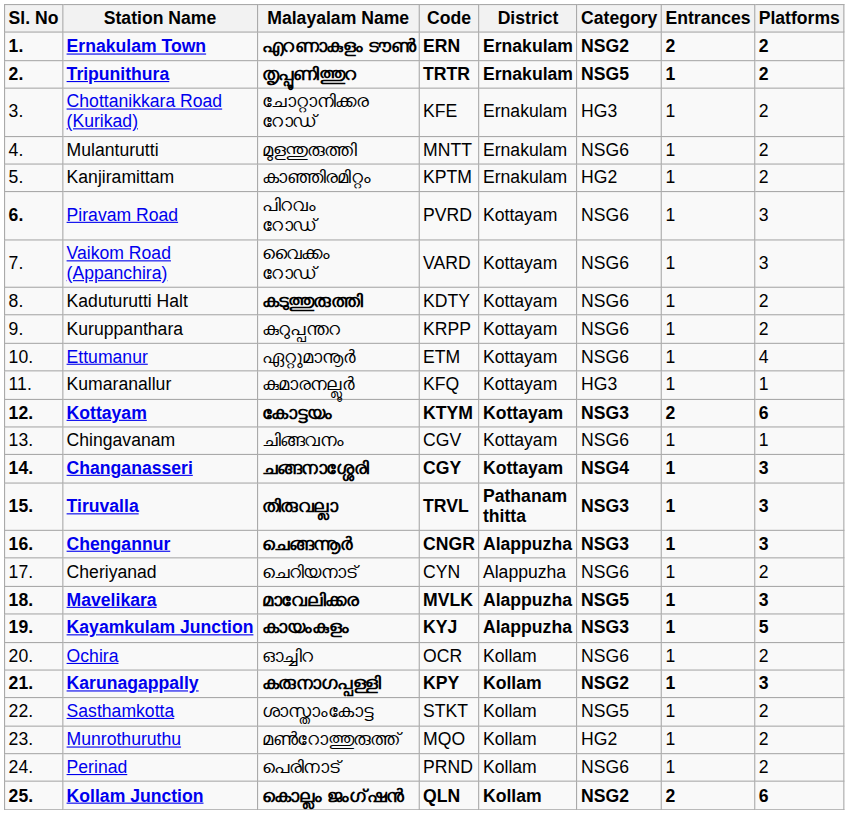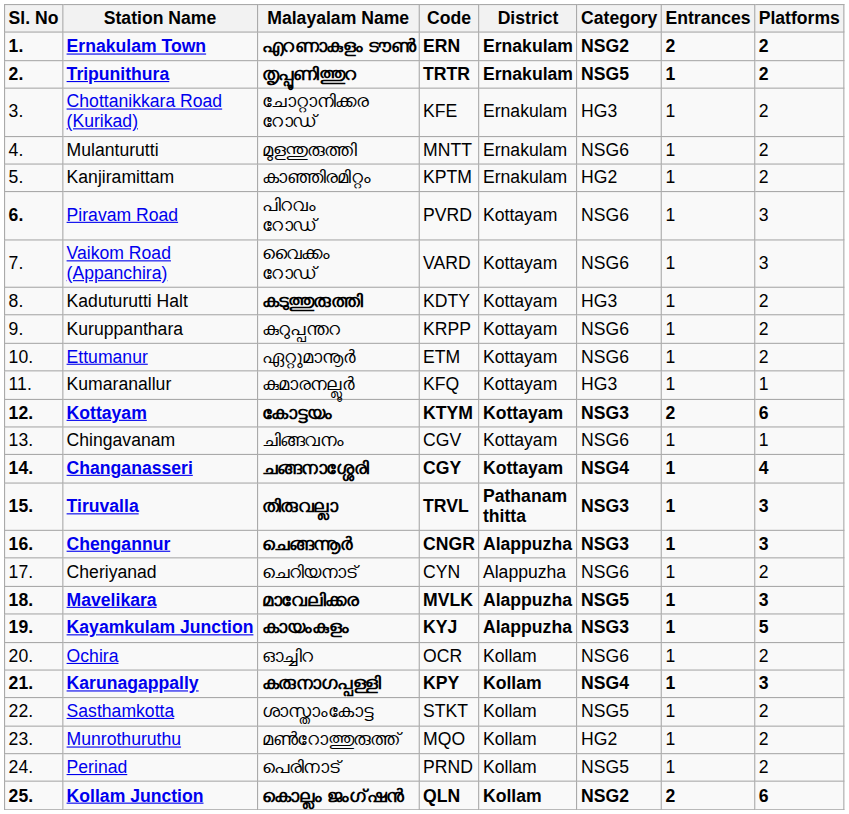(605, 301) NSG6 -> (599, 301) HG3
(764, 356) 4 -> (764, 356) 2
(764, 468) 3 -> (764, 468) 4
(605, 683) NSG2 -> (605, 683) NSG4
(605, 767) NSG6 -> (605, 767) NSG5
